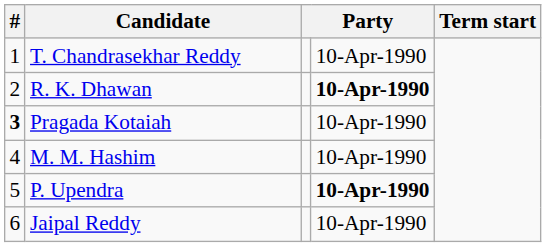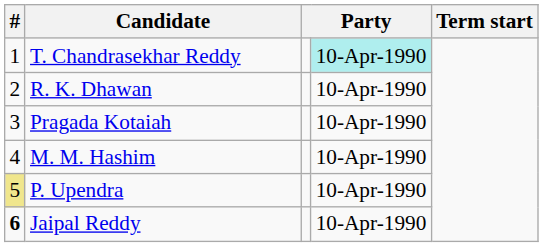(371, 55) no background -> (371, 55) paleturquoise background
(373, 88) bold -> (371, 88) normal
(15, 122) bold -> (15, 122) normal
(15, 190) no background -> (15, 190) khaki background
(373, 190) bold -> (371, 190) normal
(15, 223) normal -> (15, 223) bold
